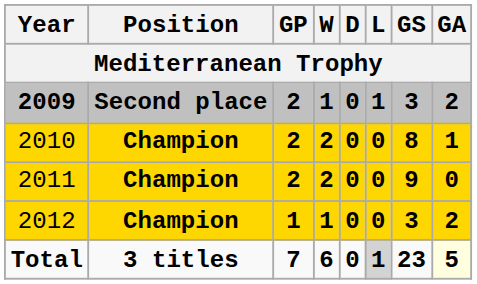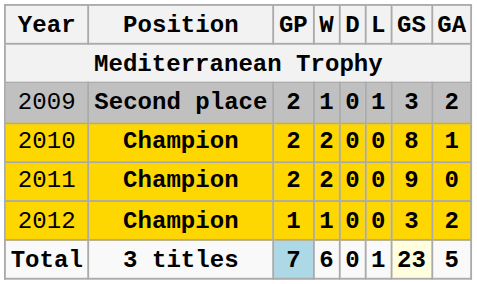(47, 103) bold -> (47, 103) normal
(293, 260) no background -> (293, 260) lightblue background
(378, 260) lightgrey background -> (378, 260) no background
(411, 260) no background -> (411, 260) lightyellow background
(452, 260) lightyellow background -> (452, 260) no background
